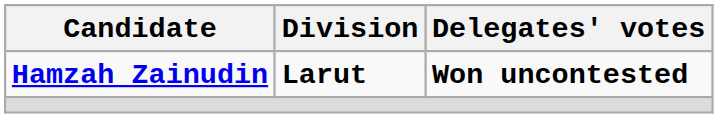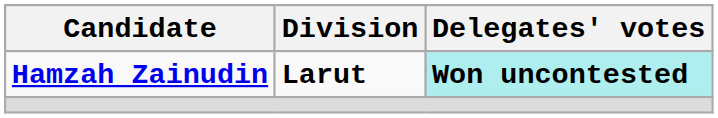(560, 75) no background -> (560, 75) paleturquoise background
